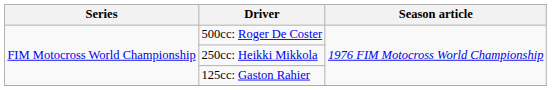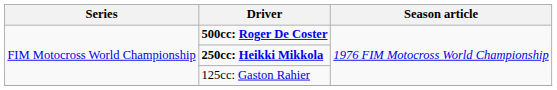(262, 34) normal -> (265, 34) bold
(260, 55) normal -> (262, 55) bold
